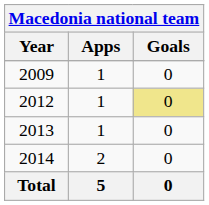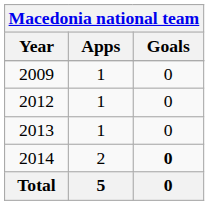(168, 102) khaki background -> (168, 102) no background
(168, 158) normal -> (168, 158) bold
